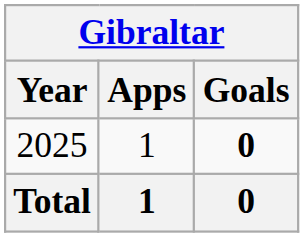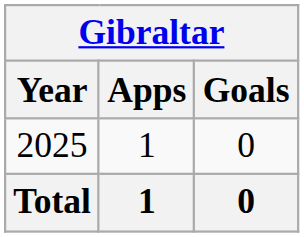(246, 145) bold -> (246, 145) normal
